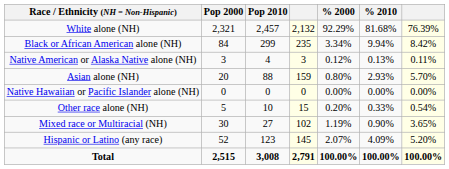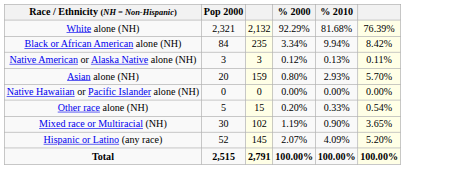- column: (268, 12)
